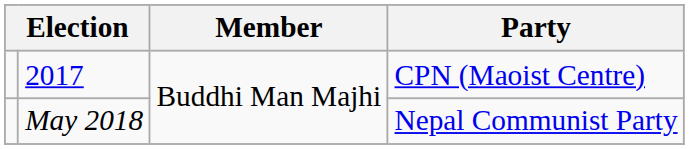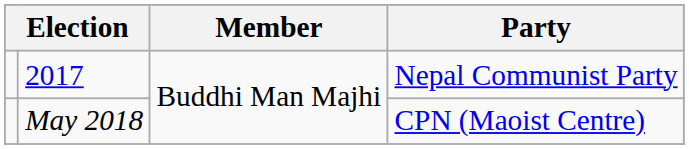(520, 74) CPN (Maoist Centre) -> (536, 74) Nepal Communist Party
(536, 120) Nepal Communist Party -> (520, 120) CPN (Maoist Centre)
